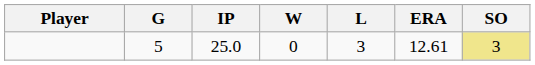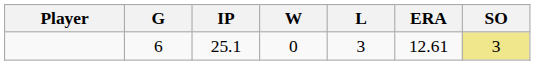(158, 45) 5 -> (158, 45) 6
(226, 45) 25.0 -> (226, 45) 25.1
